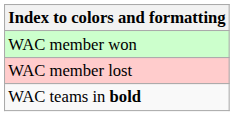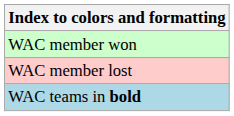(75, 96) no background -> (75, 96) lightblue background
